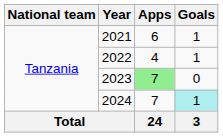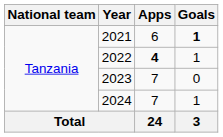(196, 36) normal -> (196, 36) bold
(155, 57) normal -> (155, 57) bold
(155, 79) lightgreen background -> (155, 79) no background
(196, 100) paleturquoise background -> (196, 100) no background
